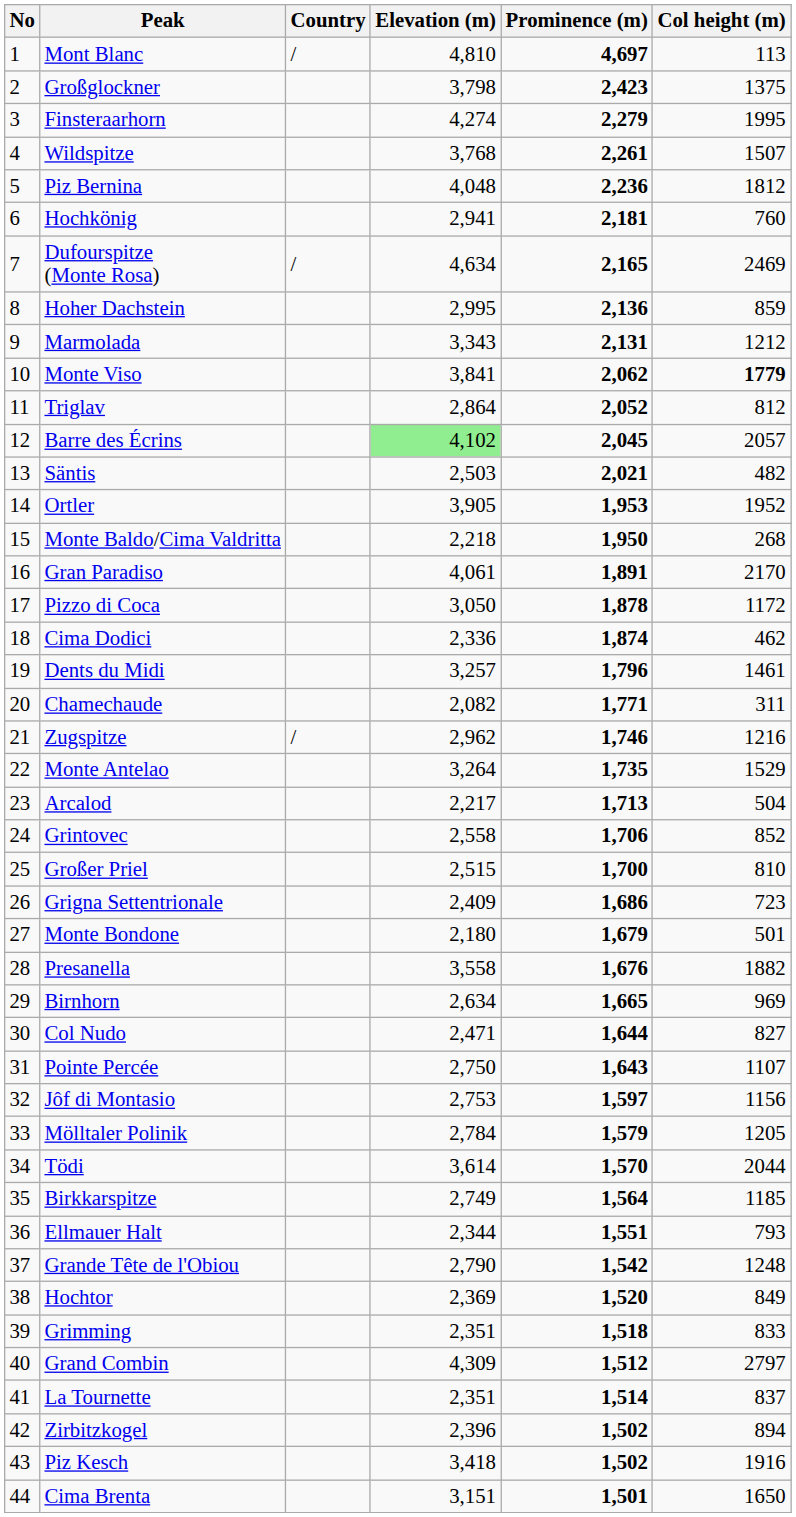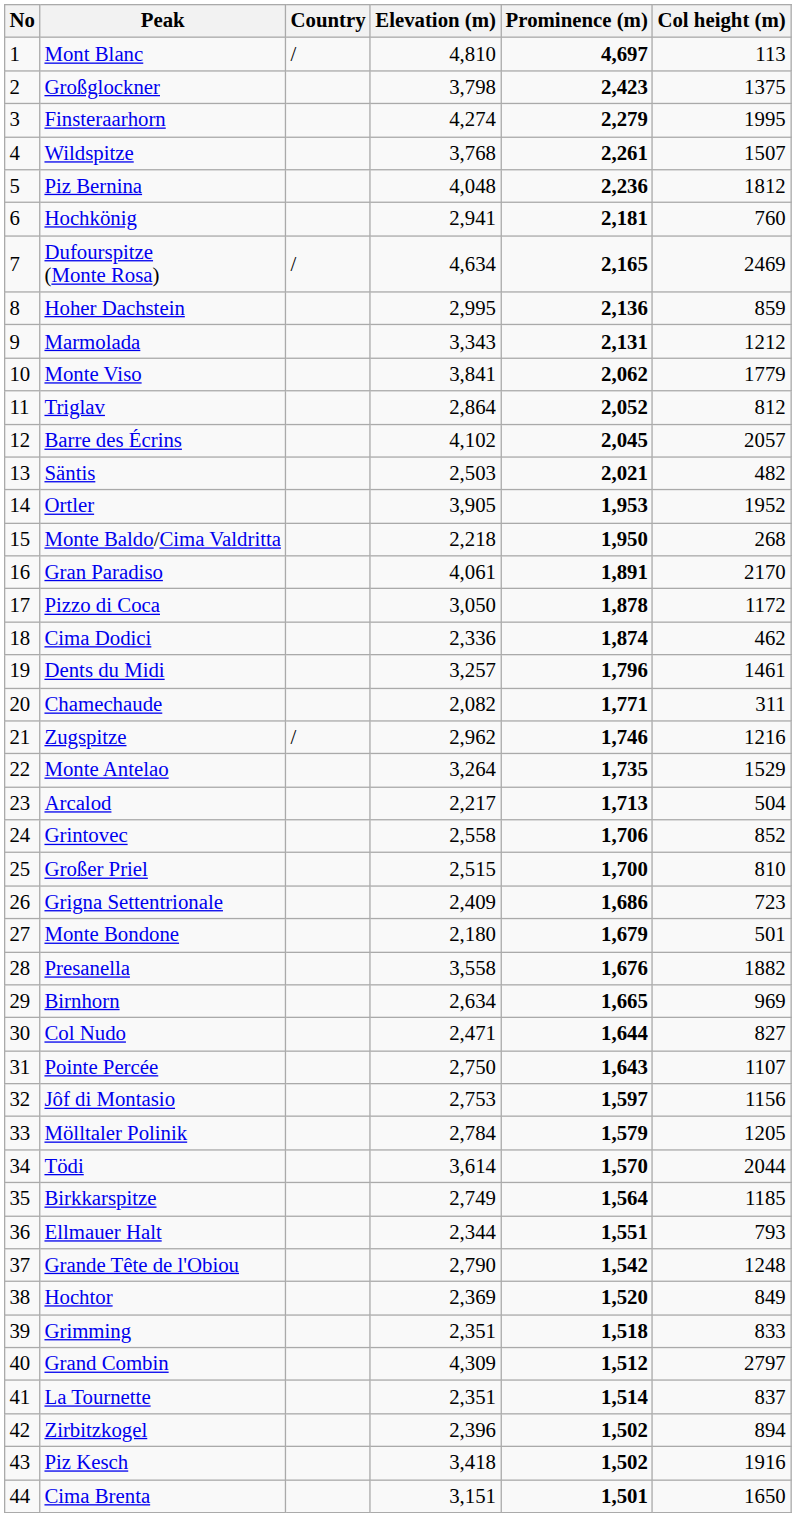(765, 374) bold -> (765, 374) normal
(473, 440) lightgreen background -> (473, 440) no background
